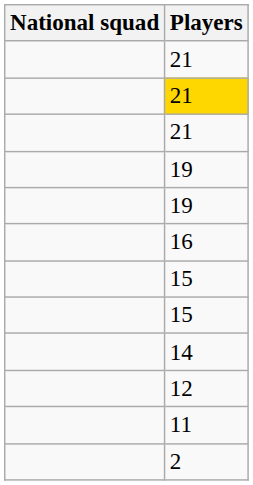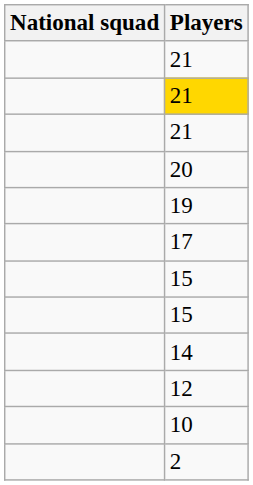(181, 168) 19 -> (181, 168) 20
(181, 242) 16 -> (181, 242) 17
(181, 424) 11 -> (181, 424) 10
